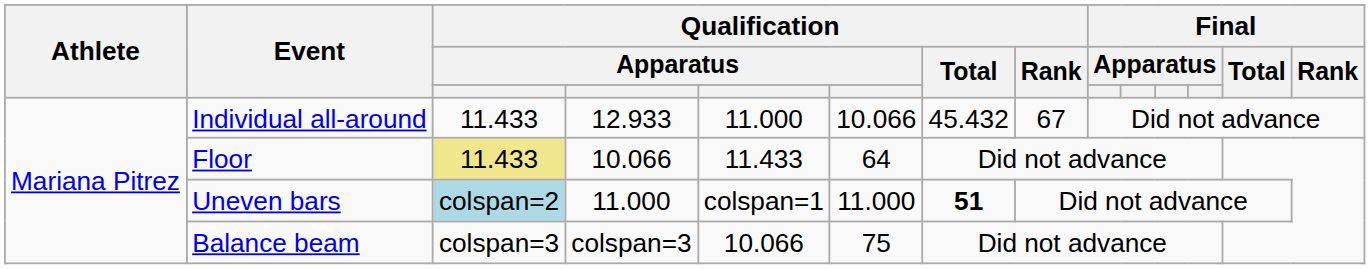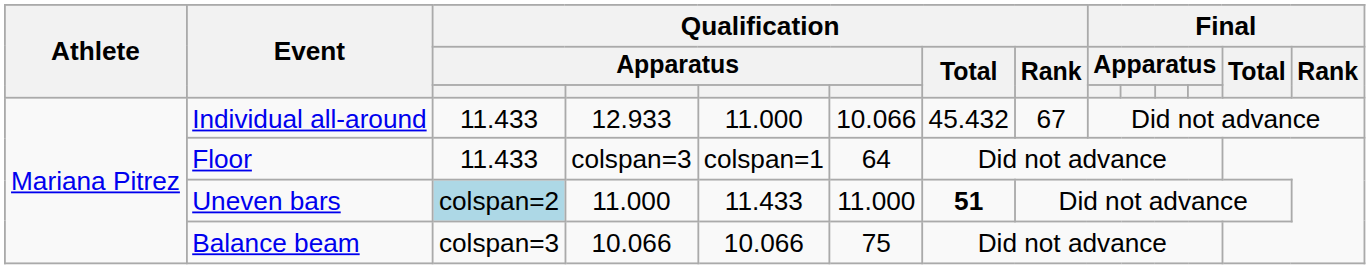(499, 160) khaki background -> (499, 160) no background
(631, 160) 10.066 -> (631, 160) colspan=3
(764, 160) 11.433 -> (764, 160) colspan=1
(764, 201) colspan=1 -> (764, 201) 11.433
(631, 242) colspan=3 -> (631, 242) 10.066
